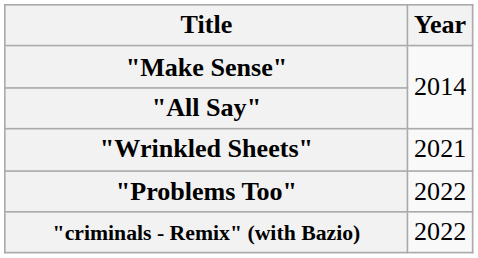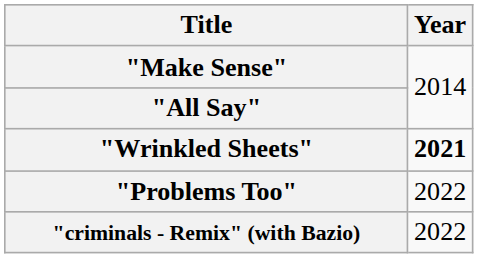(440, 149) normal -> (440, 149) bold
